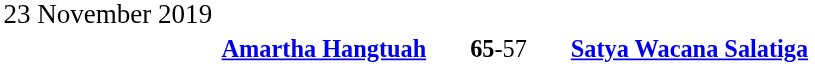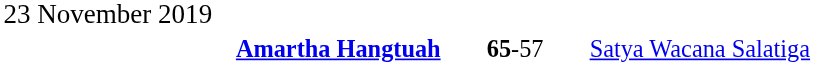(689, 48) bold -> (700, 48) normal
